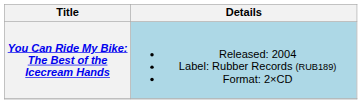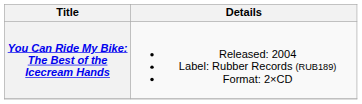(244, 66) lightblue background -> (244, 66) no background
